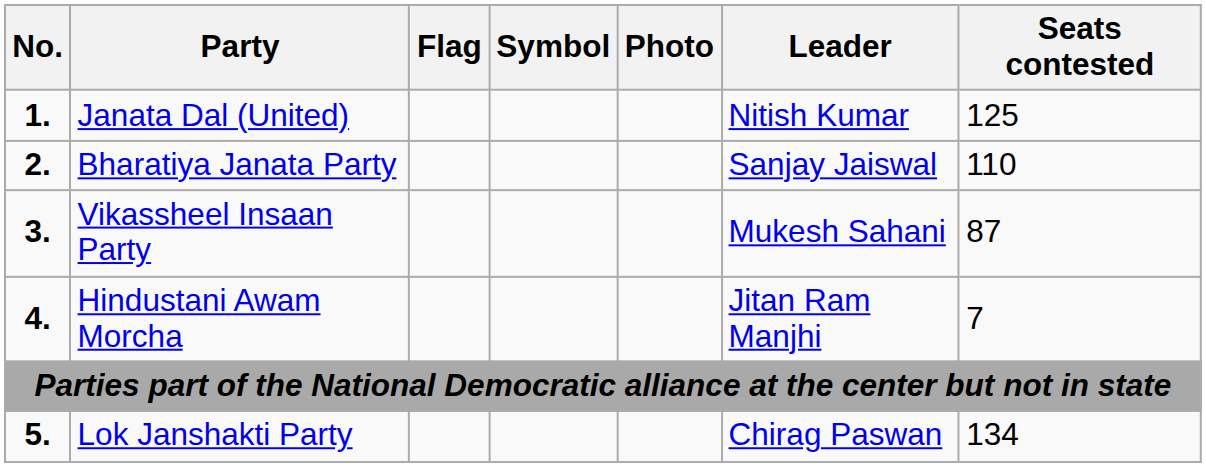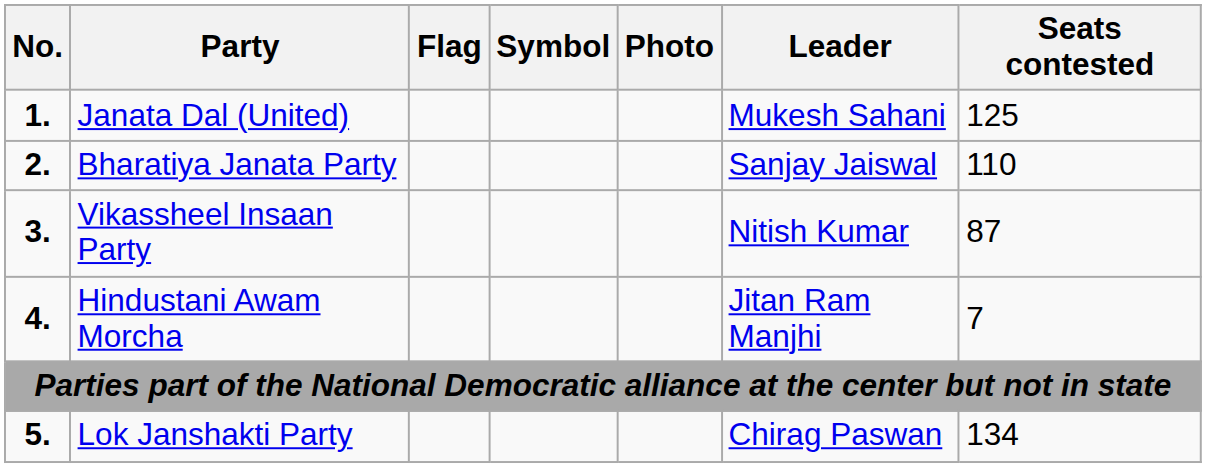(819, 114) Nitish Kumar -> (837, 114) Mukesh Sahani
(837, 232) Mukesh Sahani -> (819, 232) Nitish Kumar
